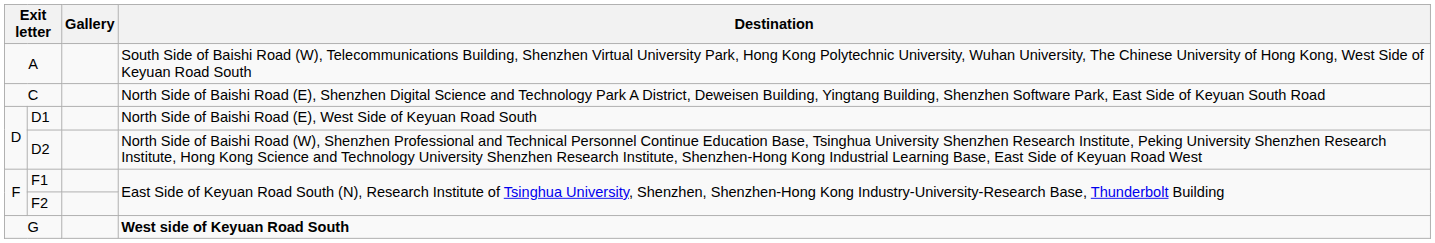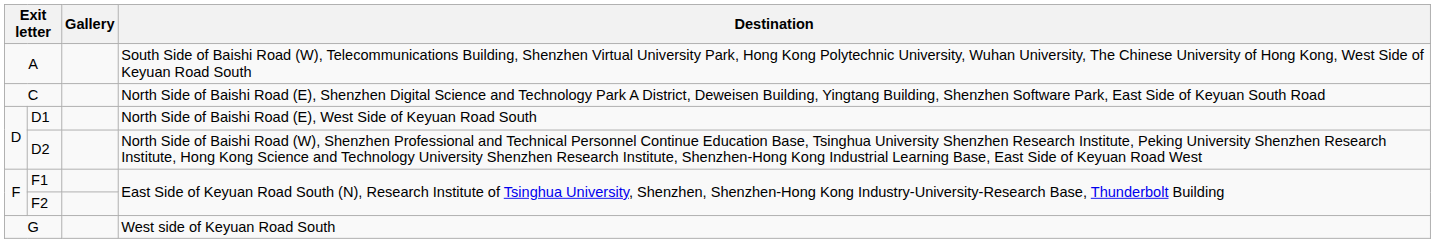(235, 226) bold -> (228, 226) normal
